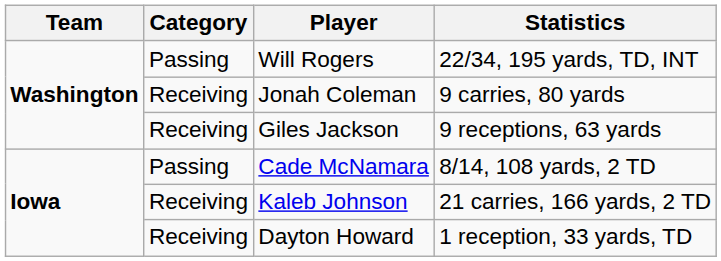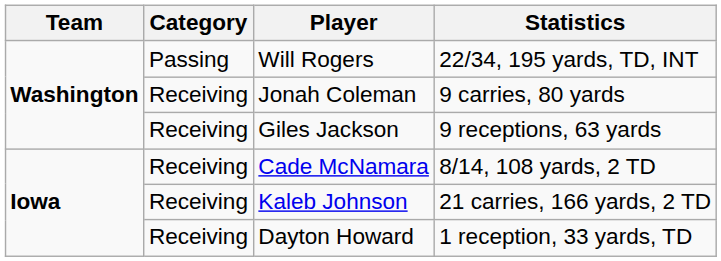(189, 166) Passing -> (198, 166) Receiving
